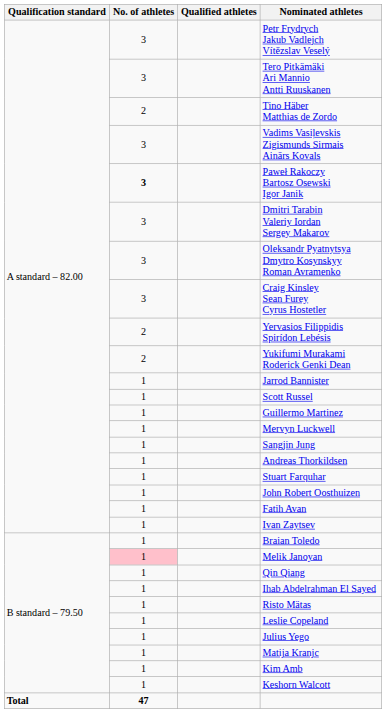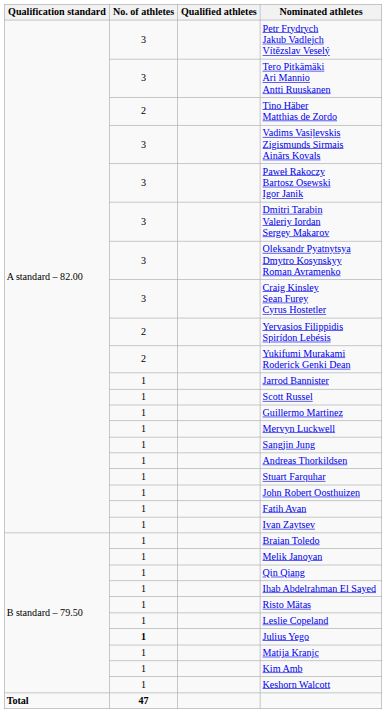(144, 183) bold -> (144, 183) normal
(144, 556) pink background -> (144, 556) no background
(144, 636) normal -> (144, 636) bold
